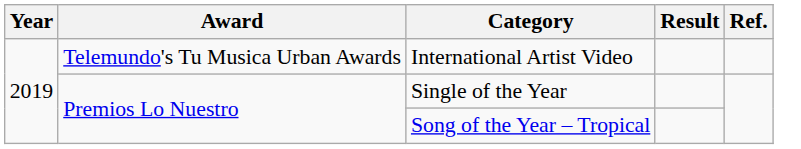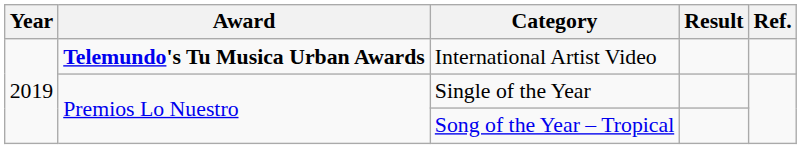(232, 56) normal -> (244, 56) bold
